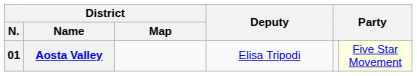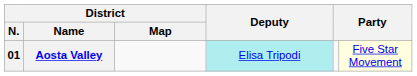(270, 55) no background -> (270, 55) paleturquoise background
